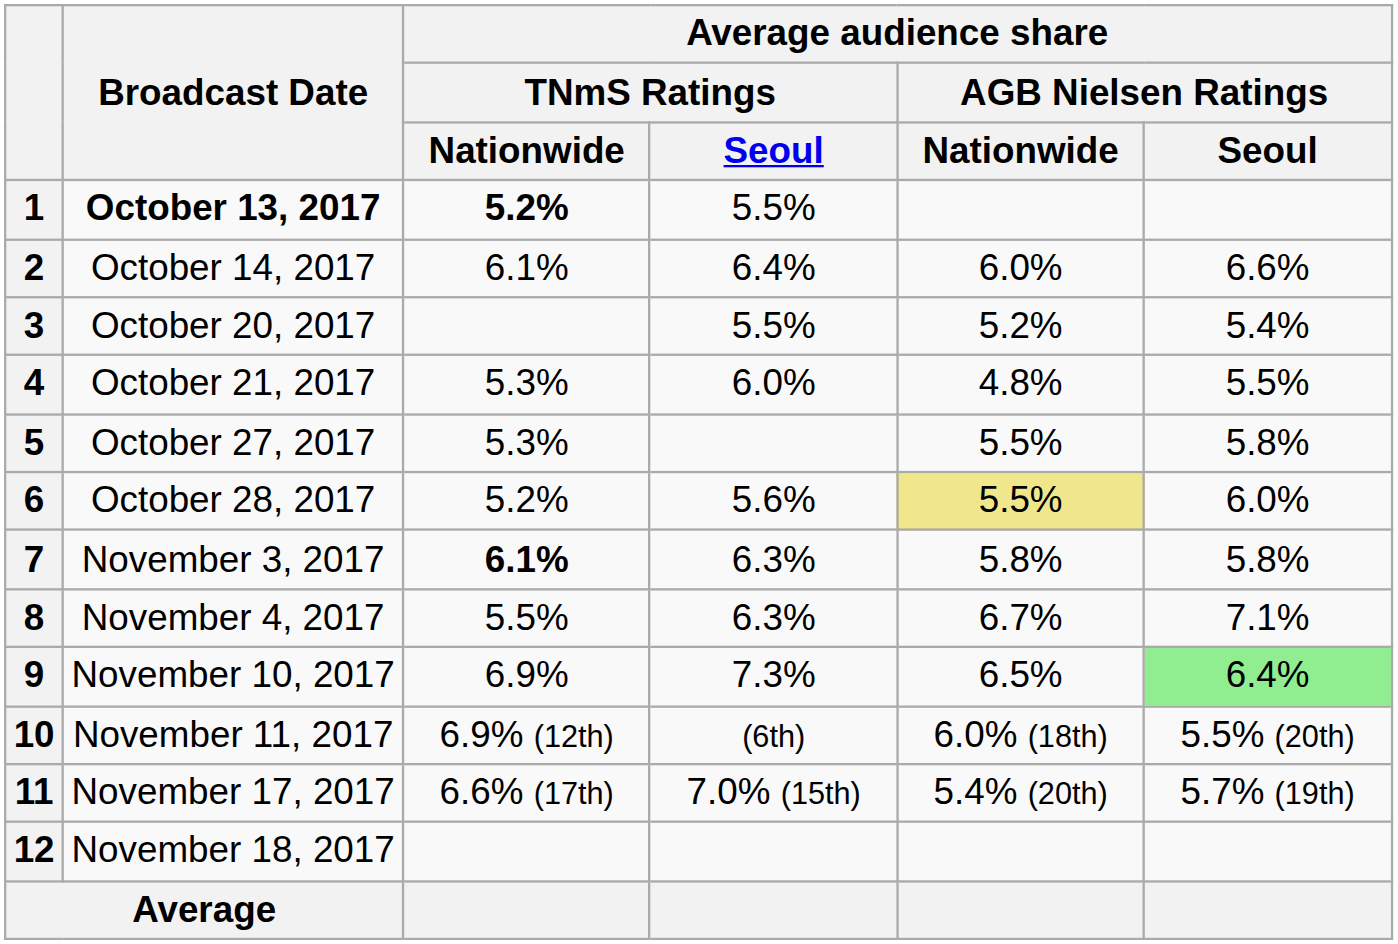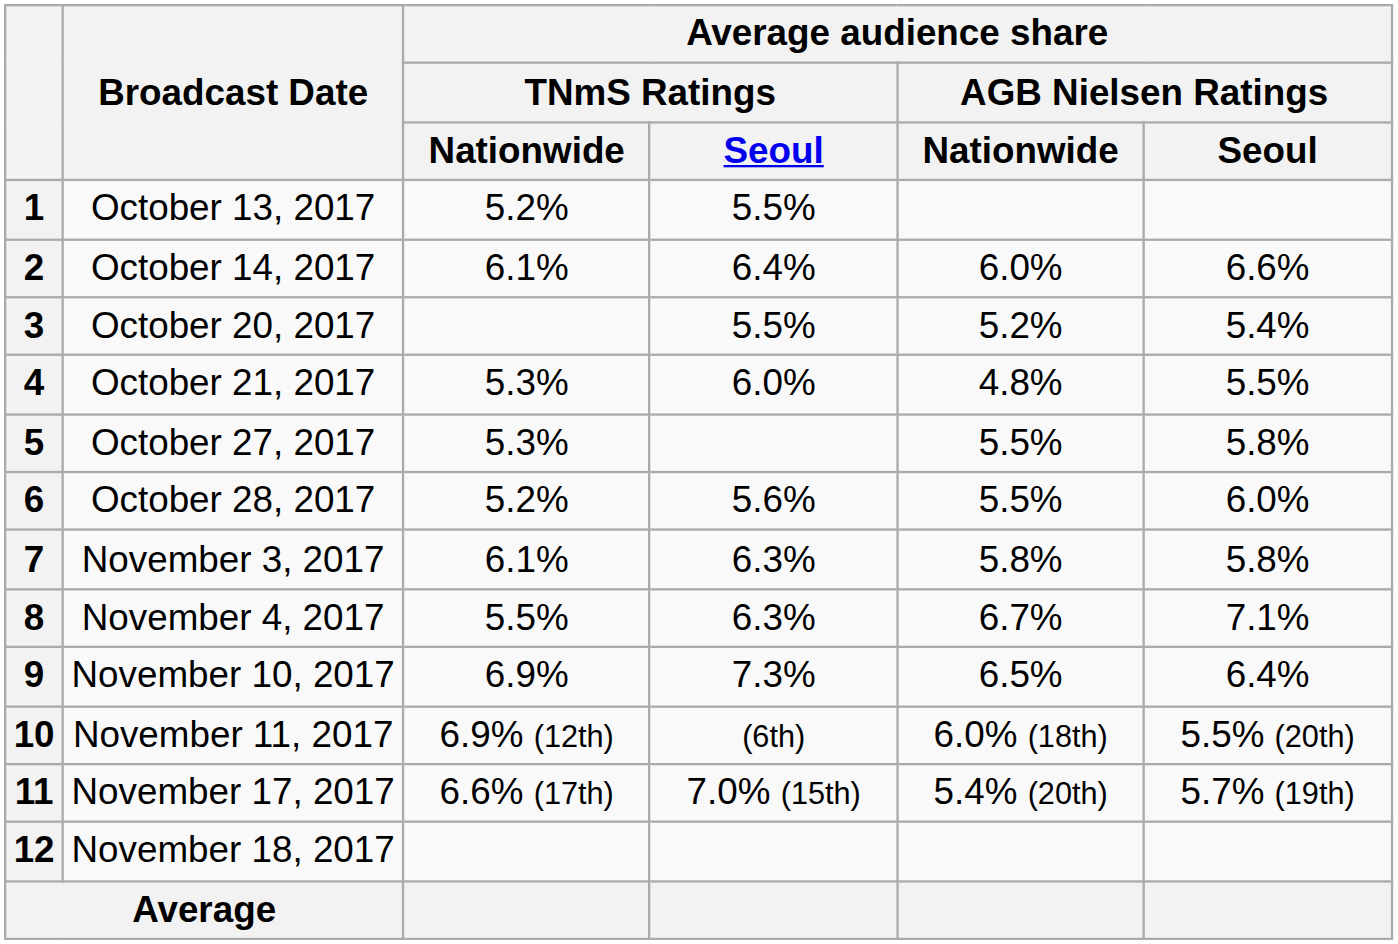(233, 208) bold -> (233, 208) normal
(527, 208) bold -> (527, 208) normal
(1021, 500) khaki background -> (1021, 500) no background
(527, 558) bold -> (527, 558) normal
(1268, 675) lightgreen background -> (1268, 675) no background
